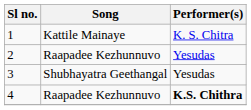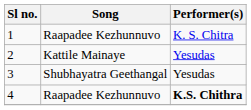(84, 34) Kattile Mainaye -> (102, 34) Raapadee Kezhunnuvo
(102, 54) Raapadee Kezhunnuvo -> (84, 54) Kattile Mainaye
